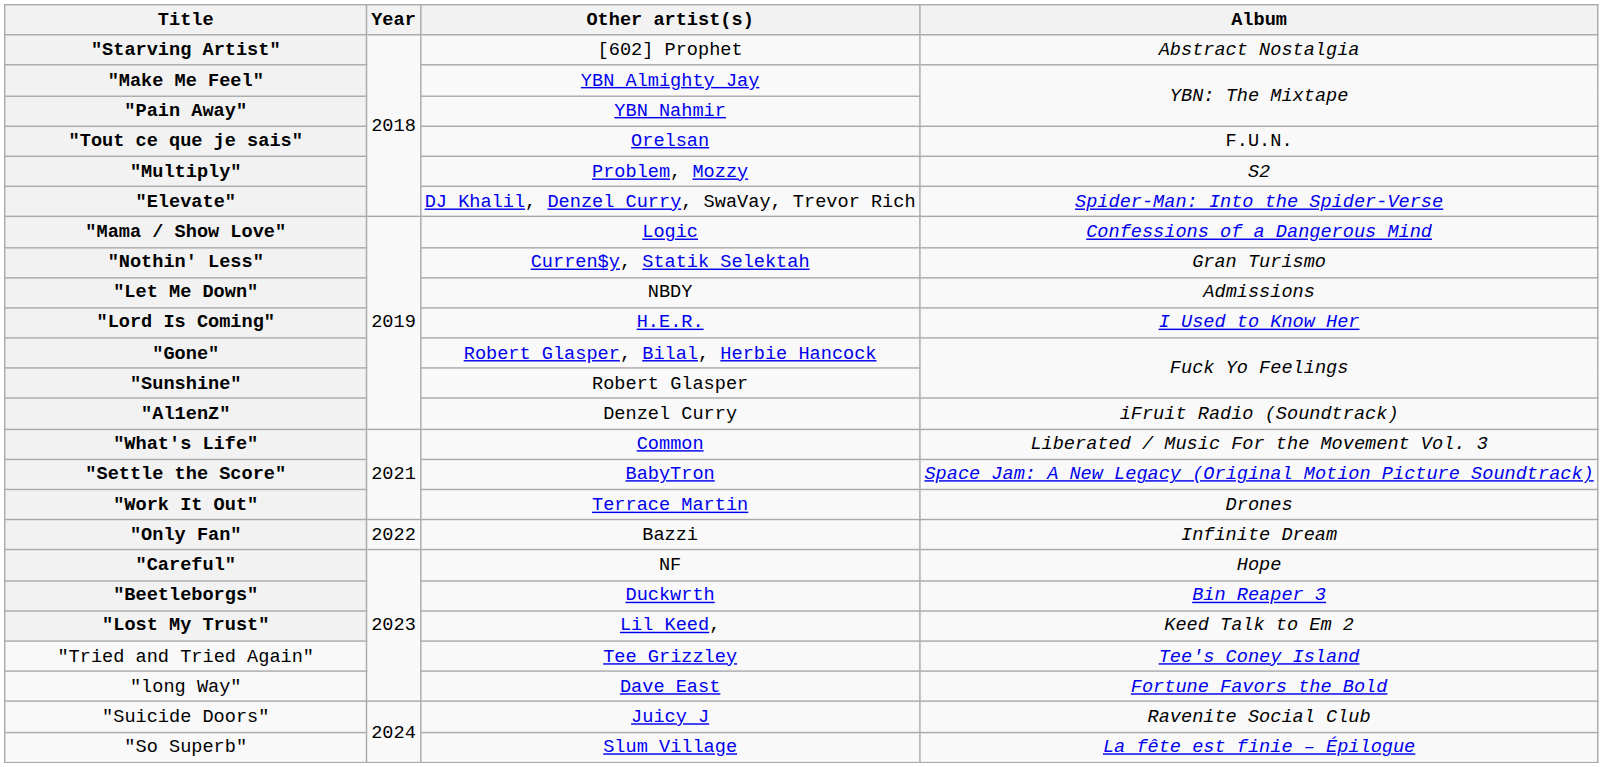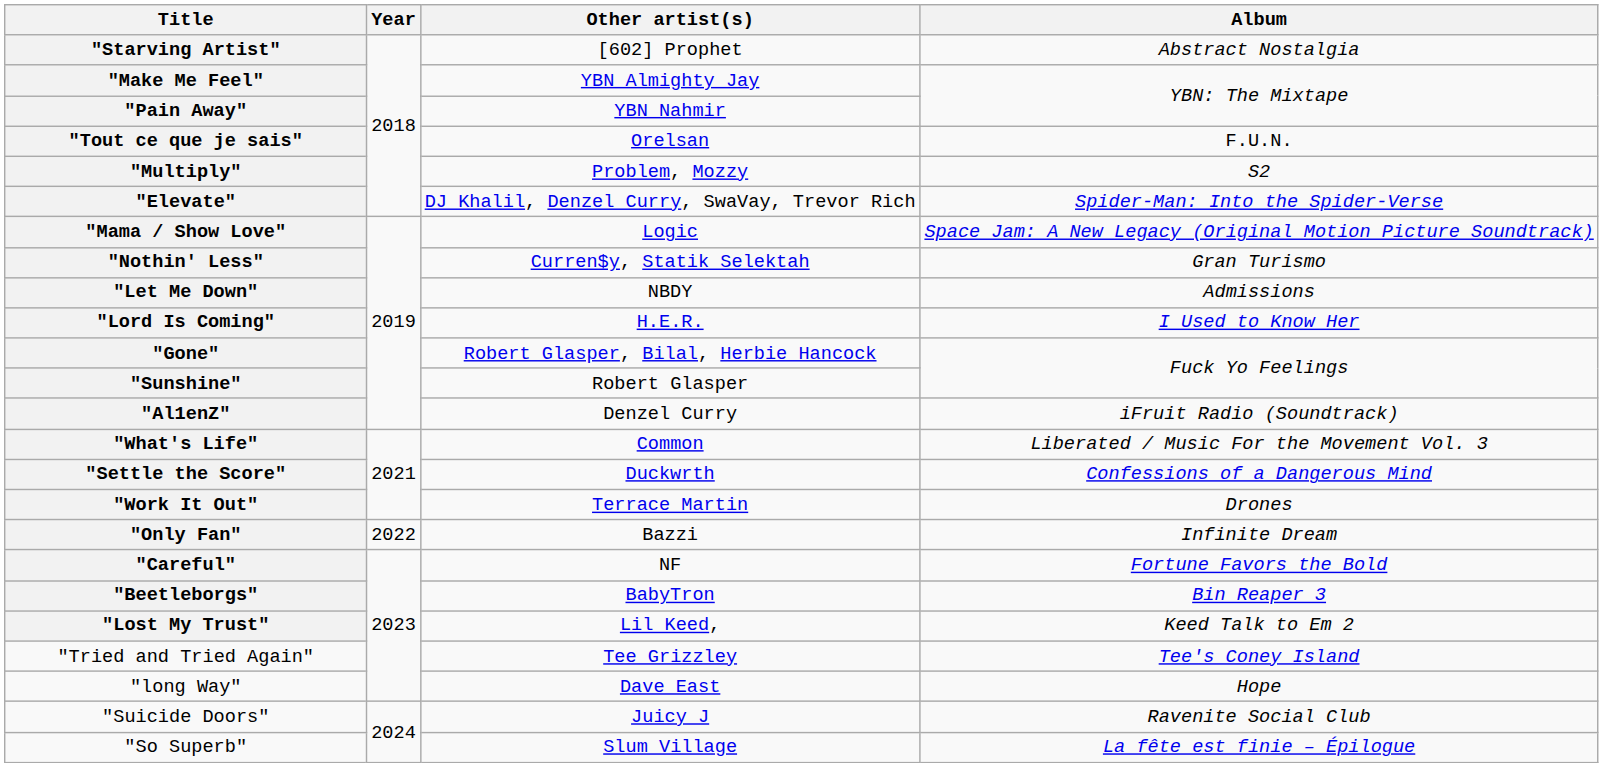(1259, 232) Confessions of a Dangerous Mind -> (1259, 232) Space Jam: A New Legacy (Original Motion Picture Soundtrack)
(670, 474) BabyTron -> (670, 474) Duckwrth
(1259, 474) Space Jam: A New Legacy (Original Motion Picture Soundtrack) -> (1259, 474) Confessions of a Dangerous Mind
(1259, 565) Hope -> (1259, 565) Fortune Favors the Bold
(670, 596) Duckwrth -> (670, 596) BabyTron
(1259, 686) Fortune Favors the Bold -> (1259, 686) Hope
